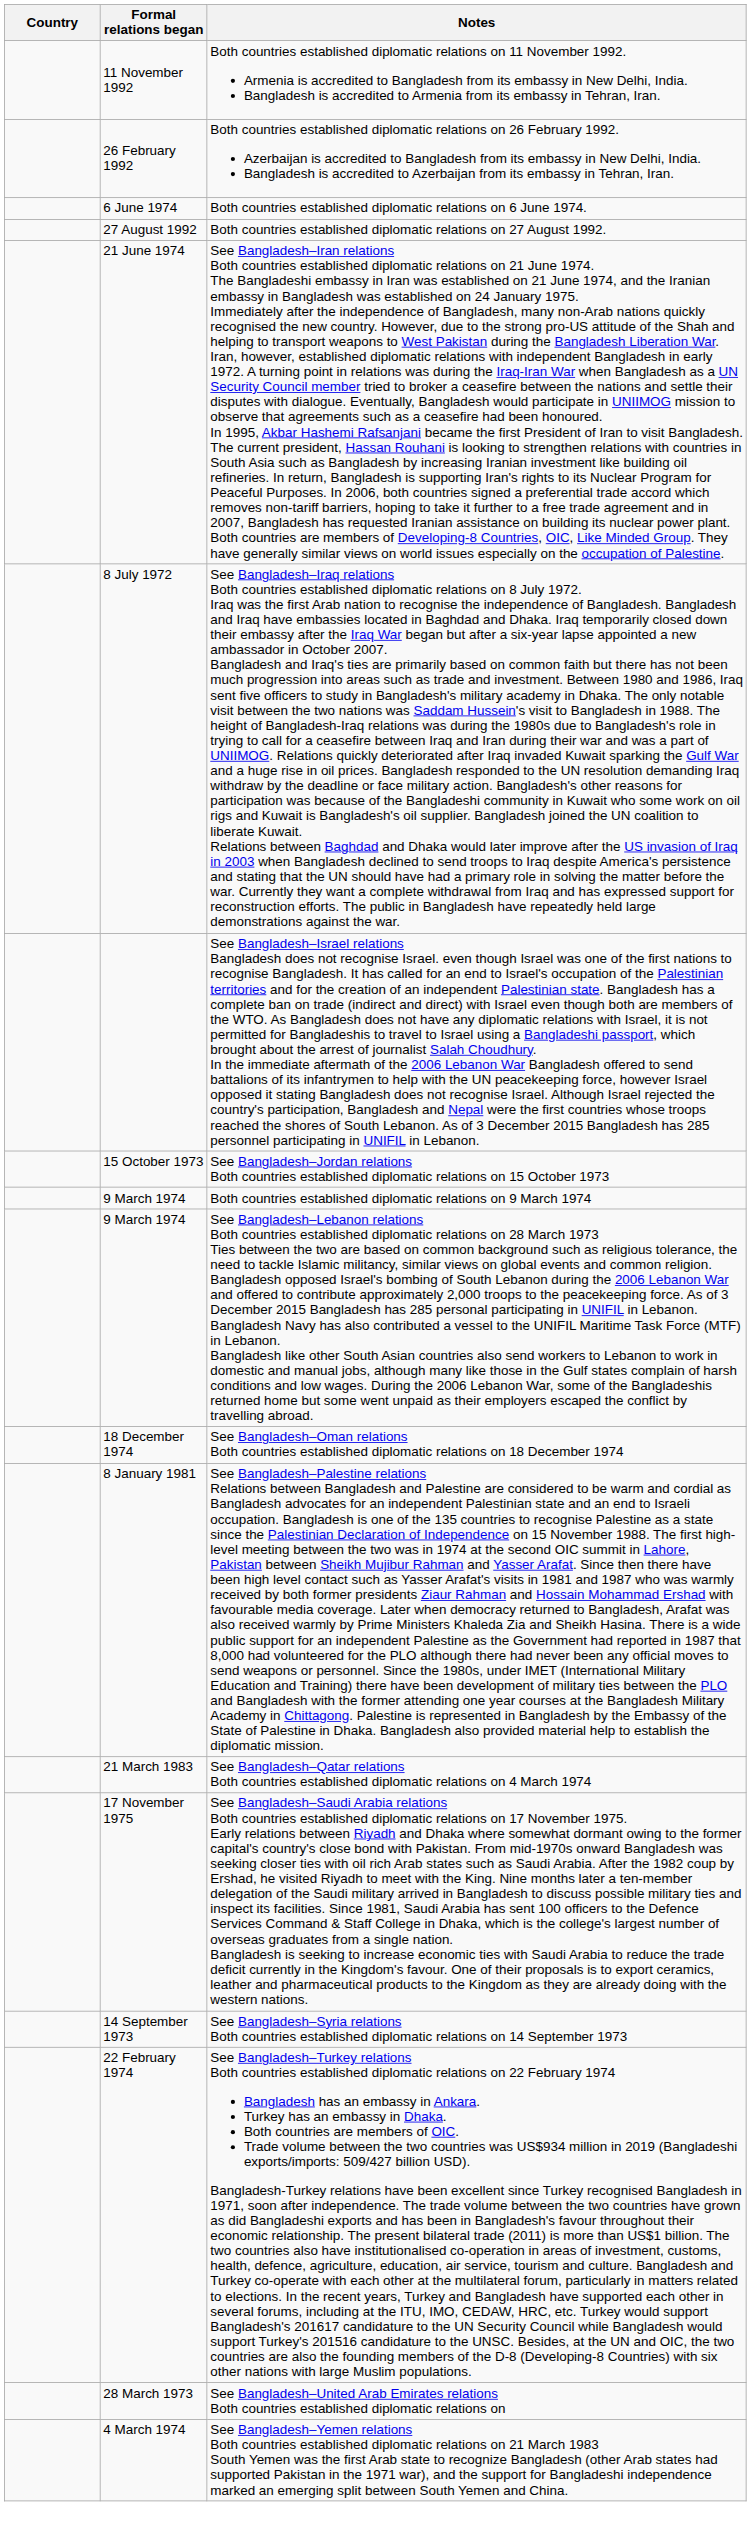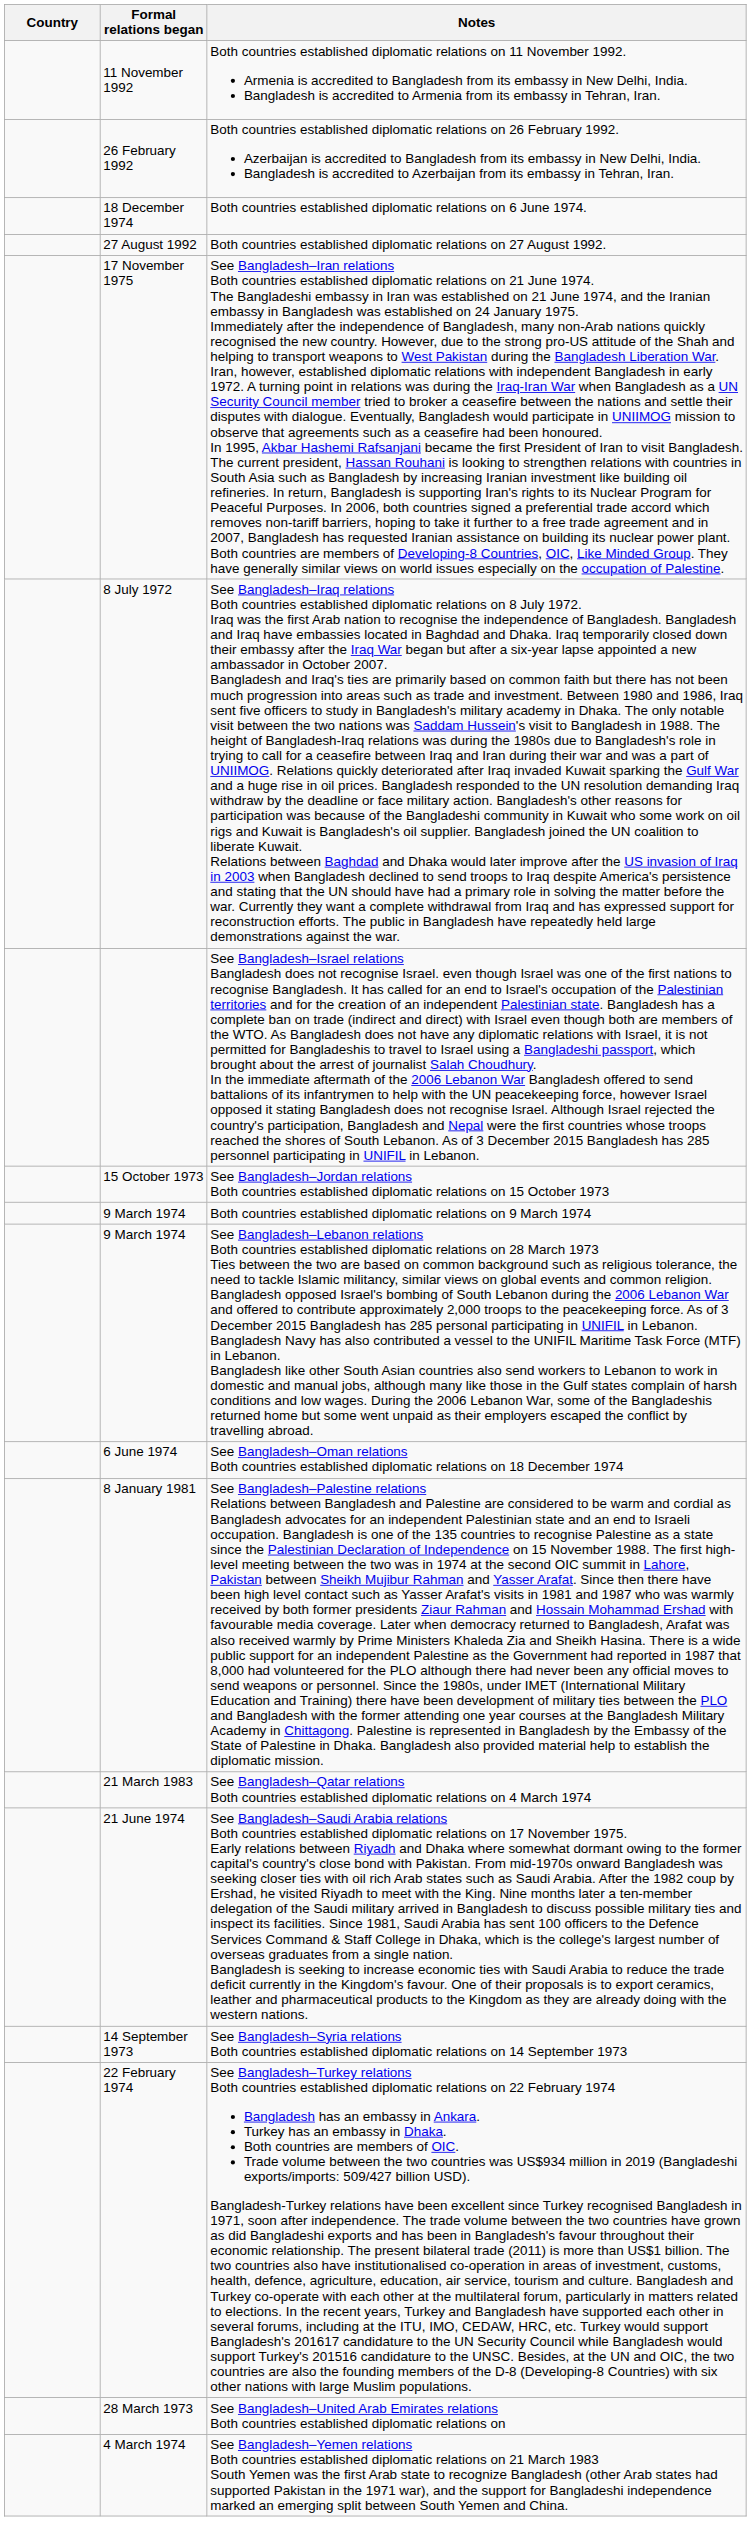(140, 208) 6 June 1974 -> (144, 216) 18 December 1974
(144, 251) 21 June 1974 -> (144, 273) 17 November 1975
(144, 1444) 18 December 1974 -> (140, 1452) 6 June 1974
(144, 1811) 17 November 1975 -> (144, 1818) 21 June 1974
